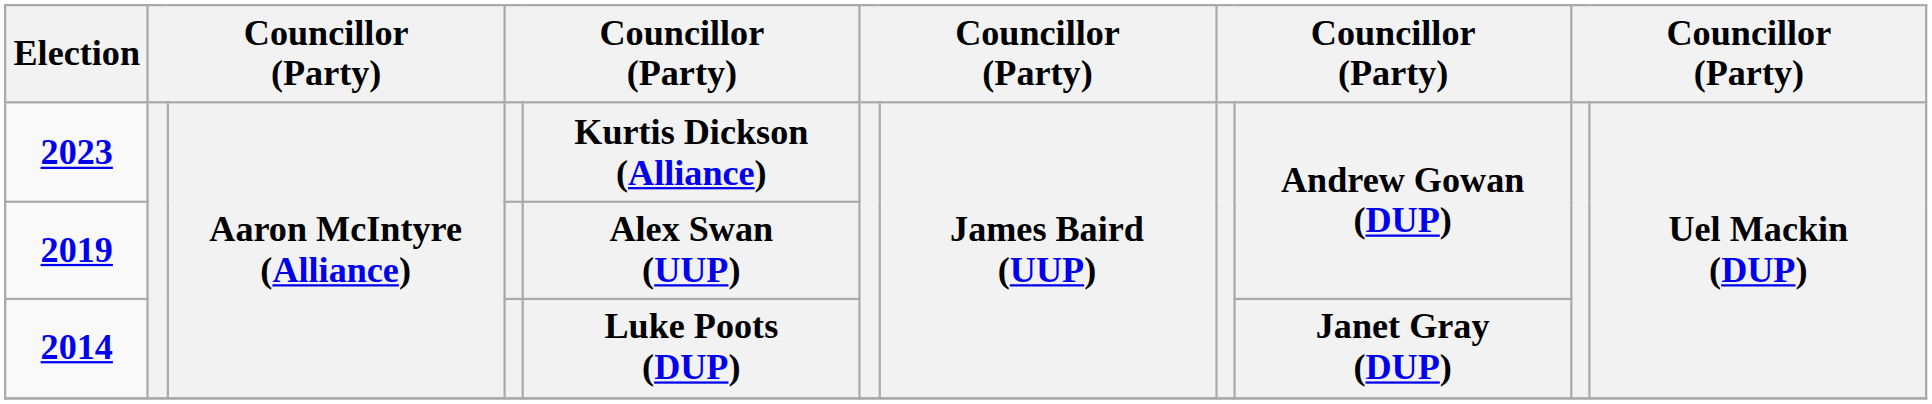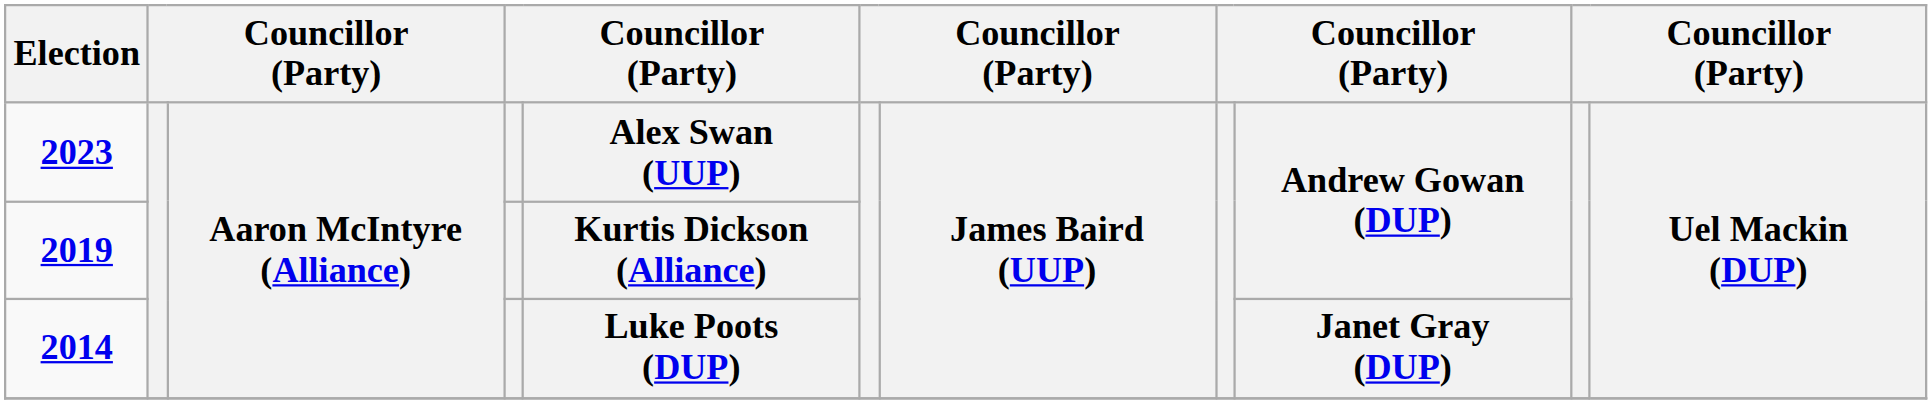(691, 151) Kurtis Dickson (Alliance) -> (691, 151) Alex Swan (UUP)
(691, 249) Alex Swan (UUP) -> (691, 249) Kurtis Dickson (Alliance)
